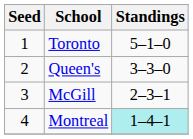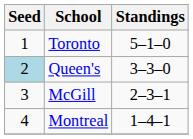(25, 69) no background -> (25, 69) lightblue background
(150, 120) paleturquoise background -> (150, 120) no background
